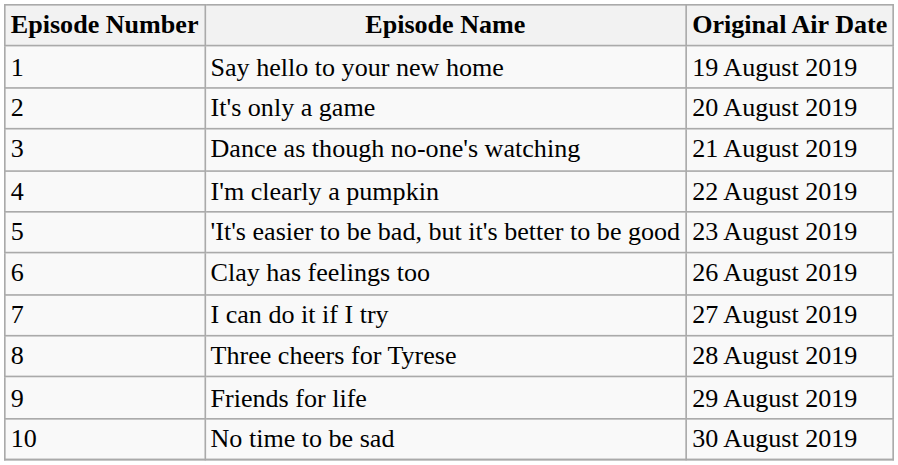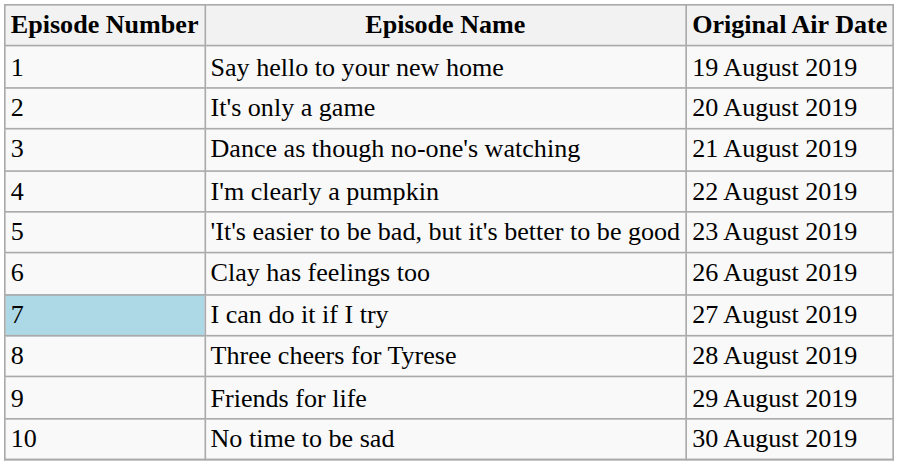(17, 314) no background -> (17, 314) lightblue background
